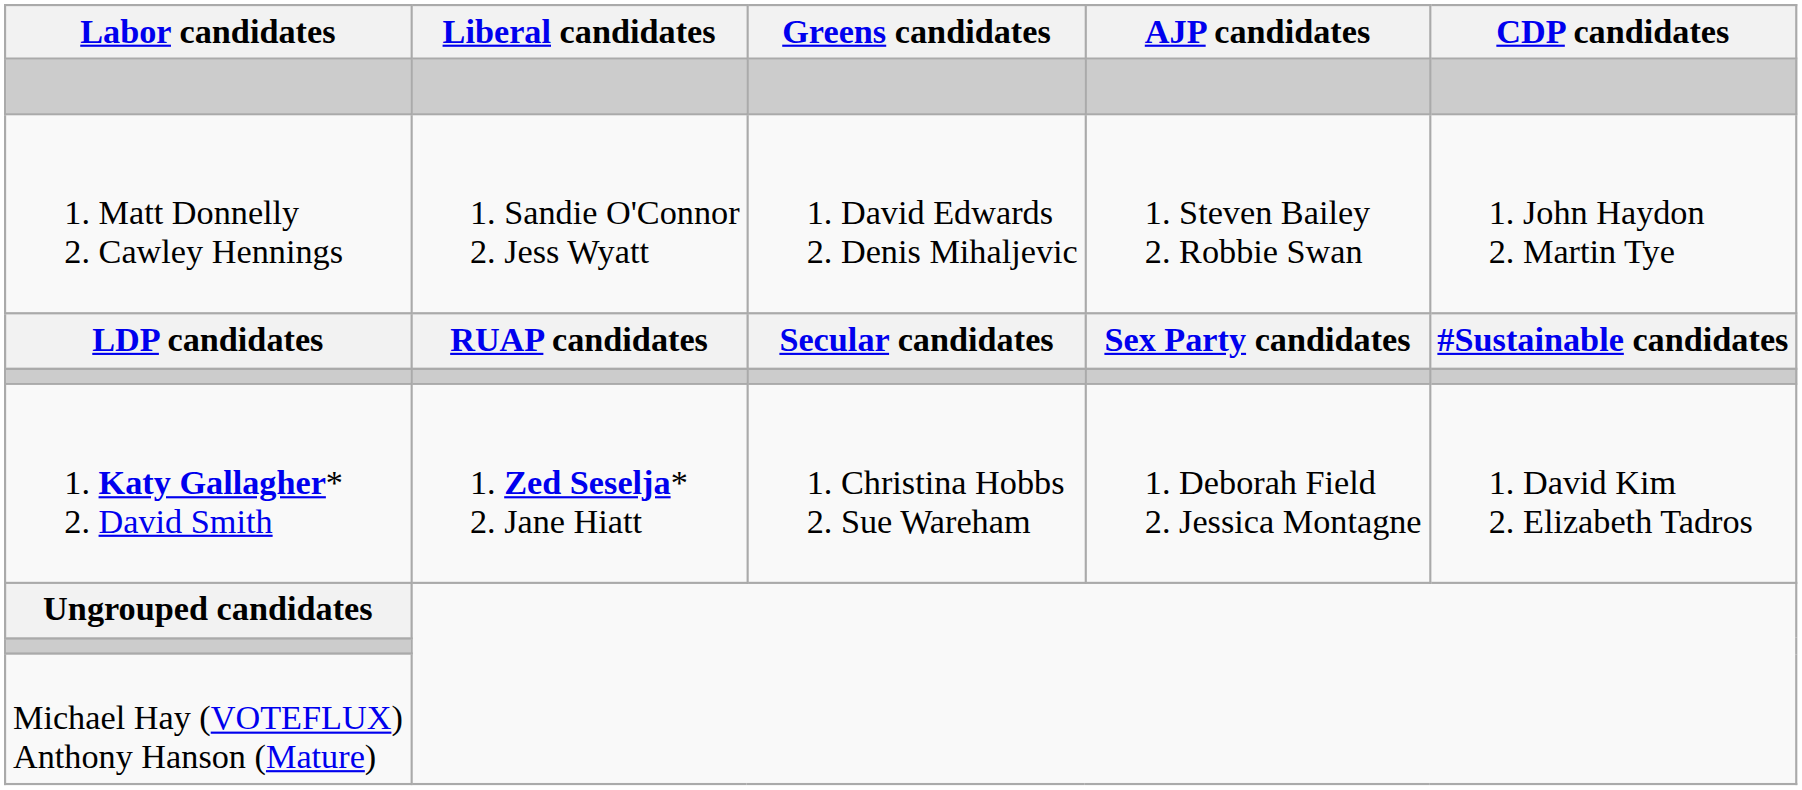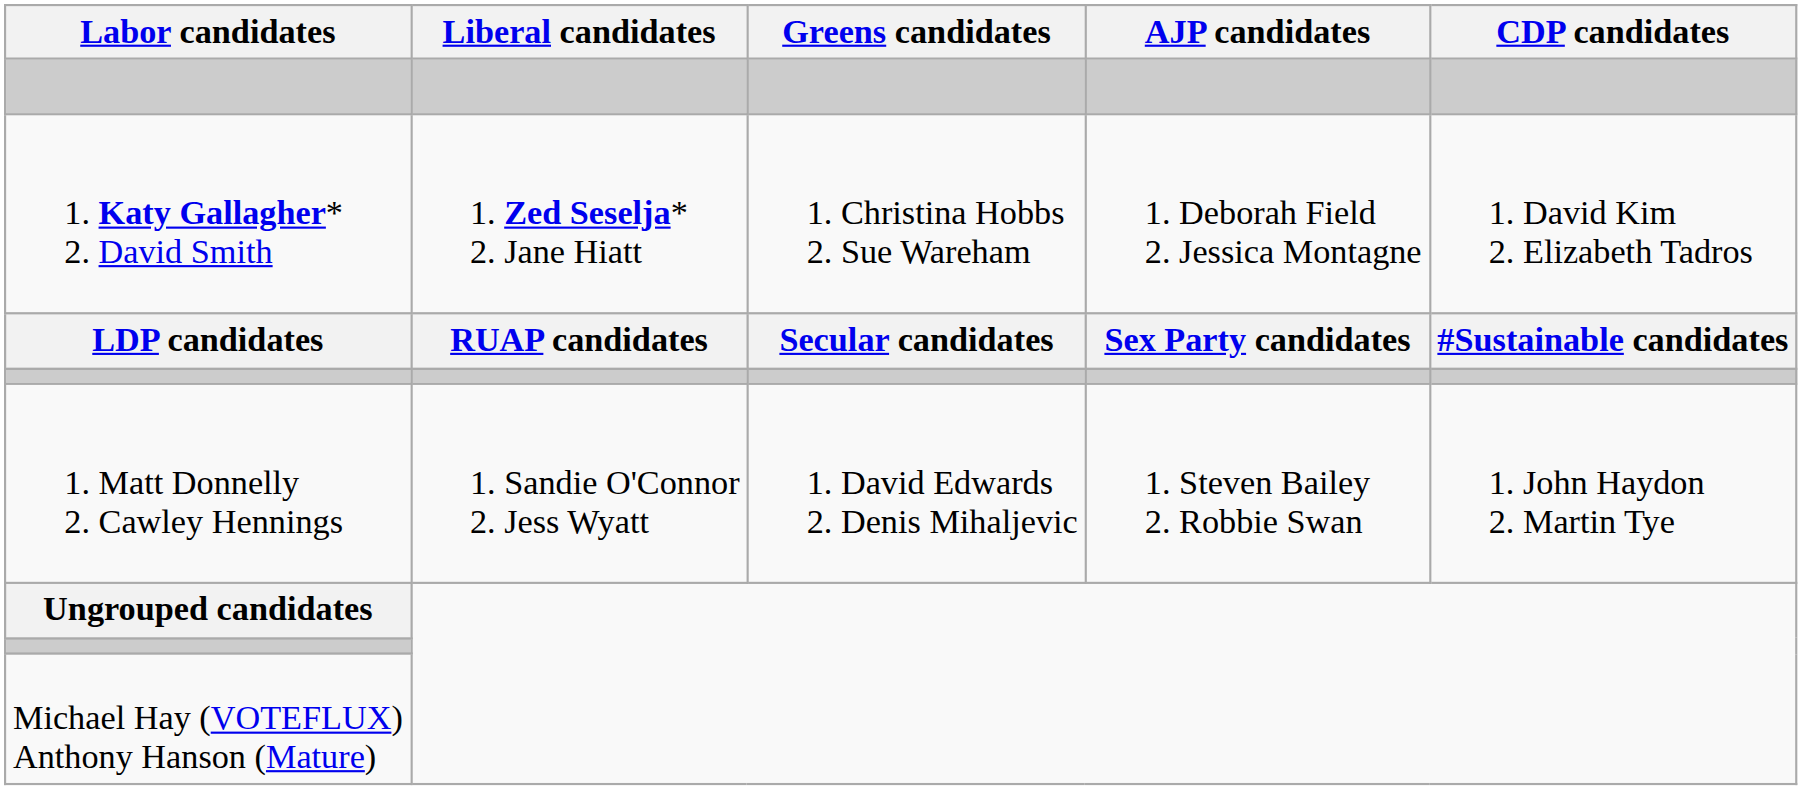rows swapped: (208, 503) <-> (208, 233)
